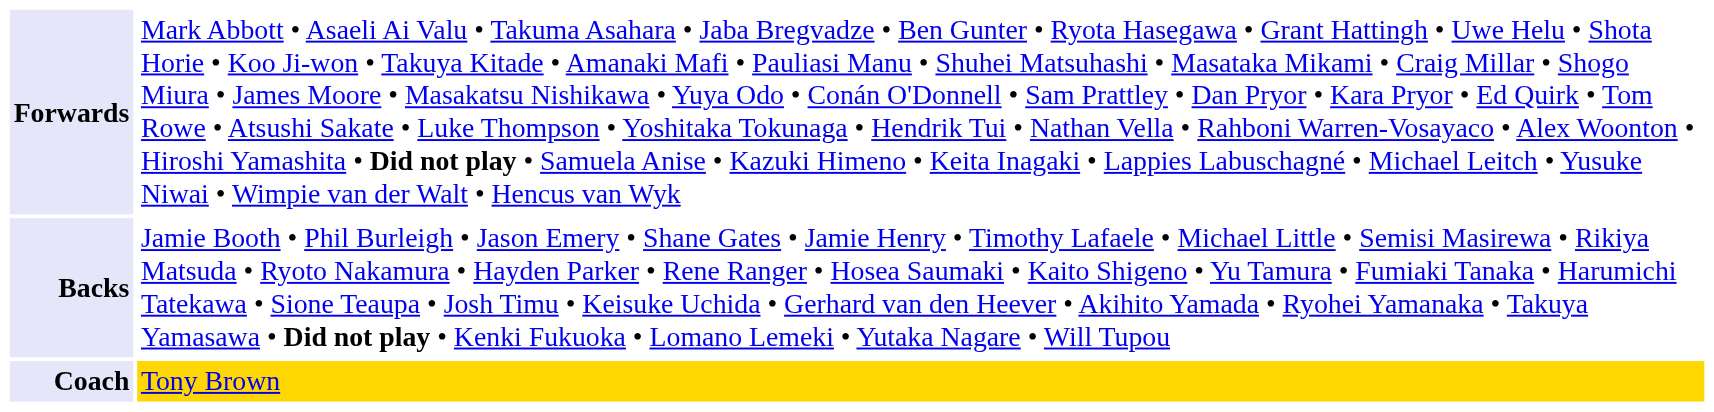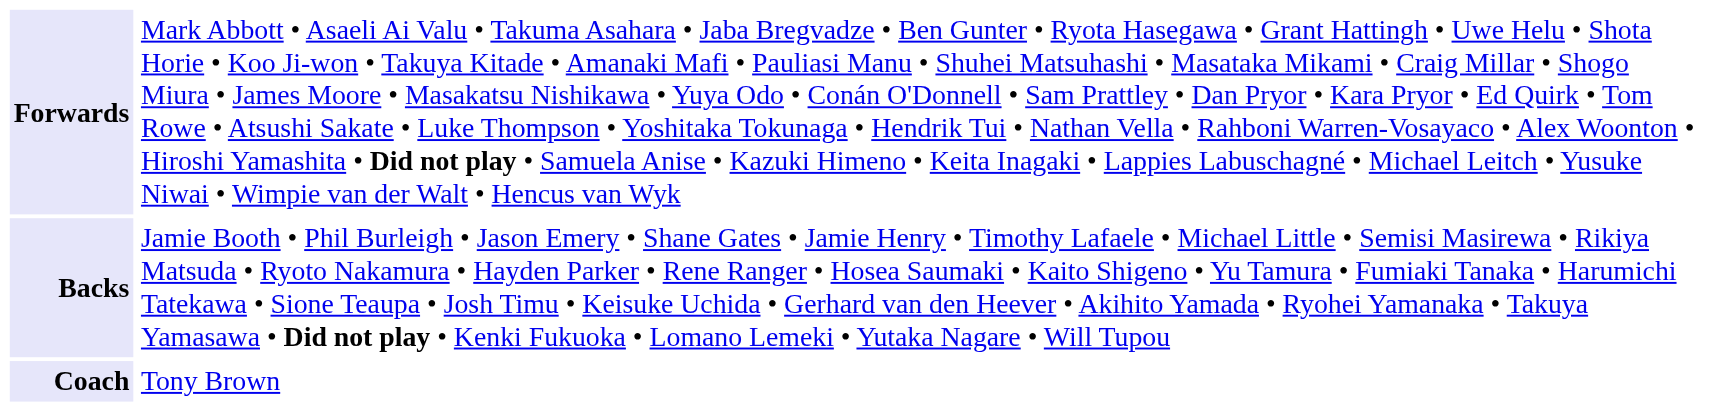(211, 380) gold background -> (211, 380) no background
